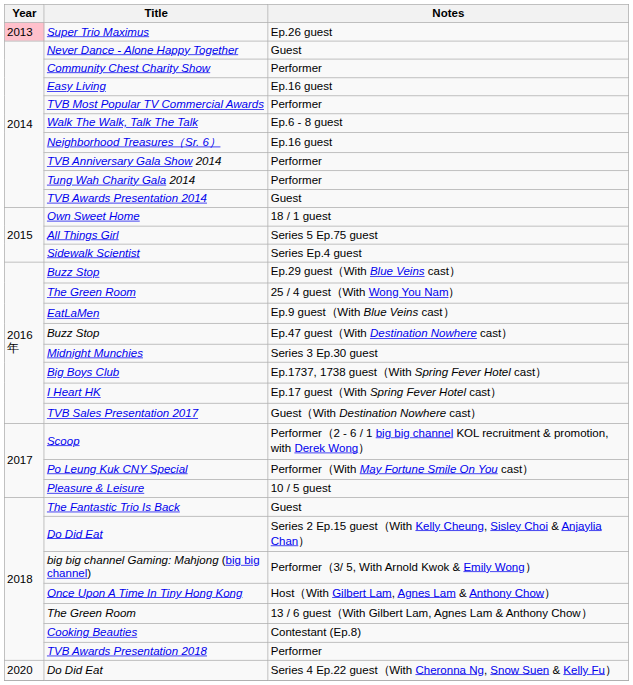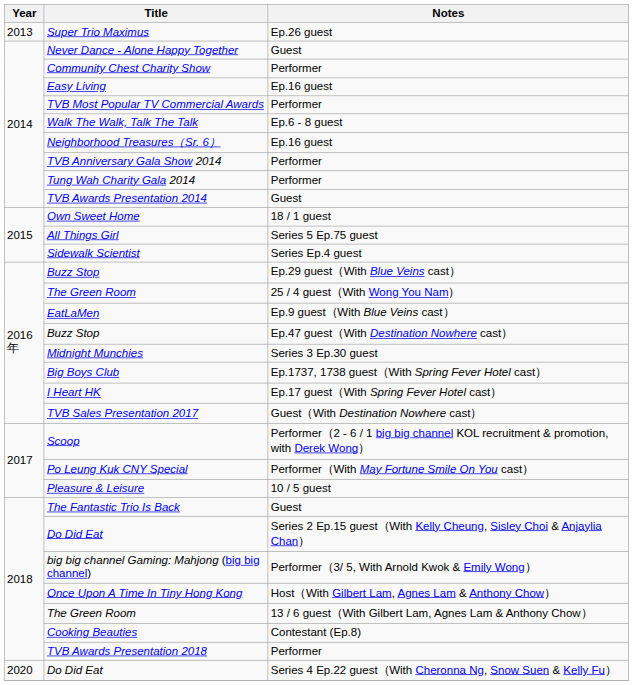(20, 31) pink background -> (20, 31) no background
